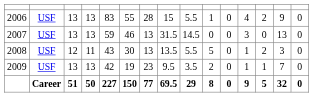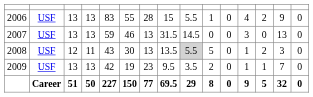(191, 51) no background -> (191, 51) lightgrey background
